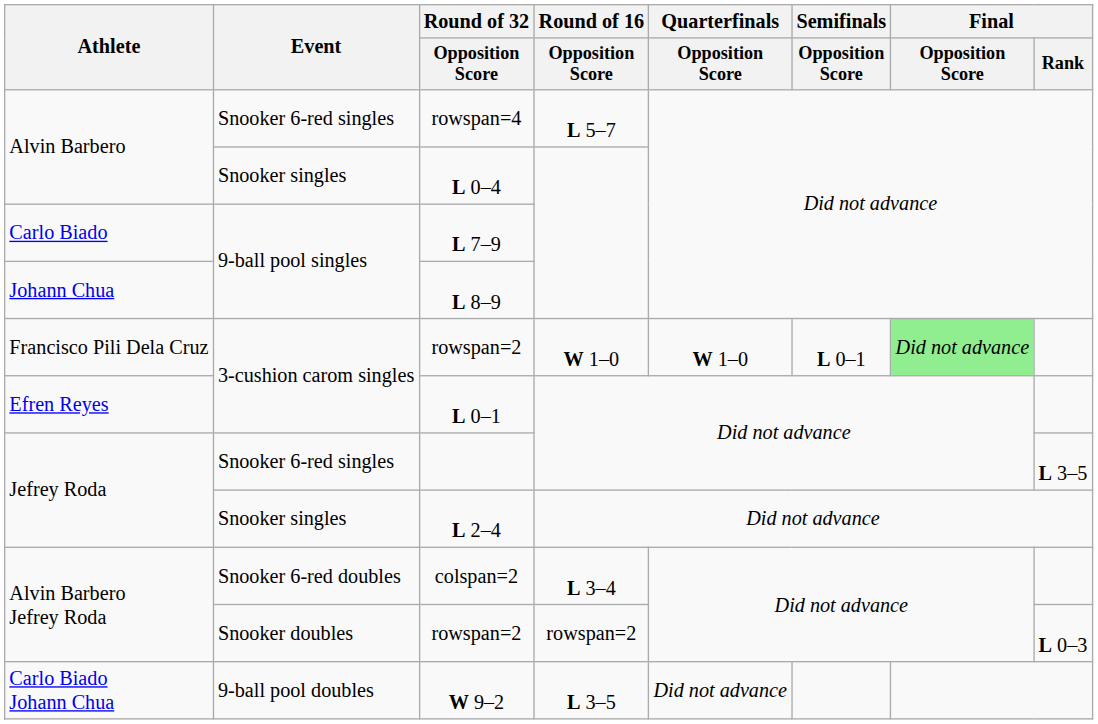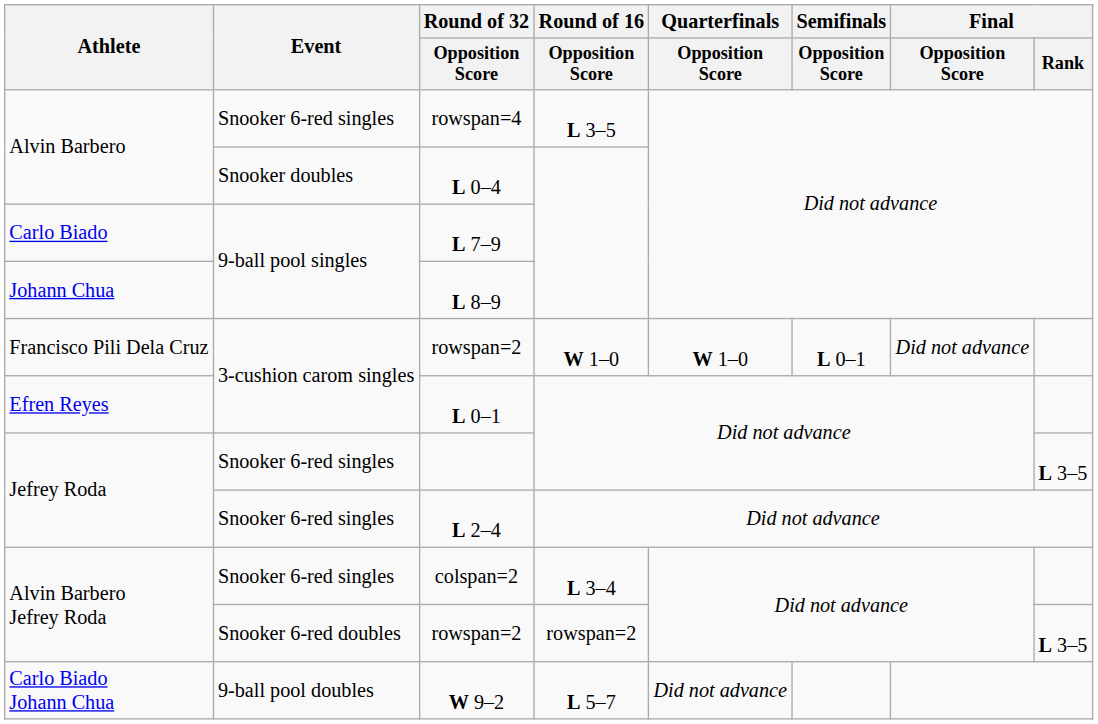(591, 129) L 5–7 -> (591, 129) L 3–5
(282, 175) Snooker singles -> (286, 175) Snooker doubles
(962, 346) lightgreen background -> (962, 346) no background
(282, 518) Snooker singles -> (306, 518) Snooker 6-red singles
(309, 576) Snooker 6-red doubles -> (306, 576) Snooker 6-red singles
(286, 633) Snooker doubles -> (309, 633) Snooker 6-red doubles
(1063, 645) L 0–3 -> (1063, 645) L 3–5
(591, 702) L 3–5 -> (591, 702) L 5–7
